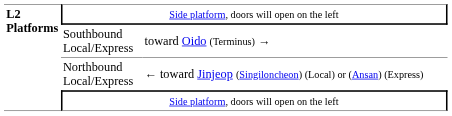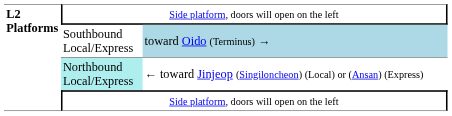(207, 41) no background -> (207, 41) lightblue background
(98, 74) no background -> (98, 74) paleturquoise background
